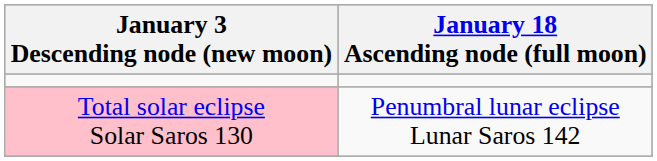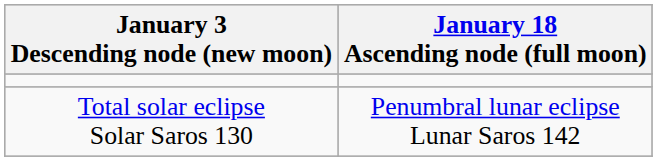(171, 121) pink background -> (171, 121) no background
